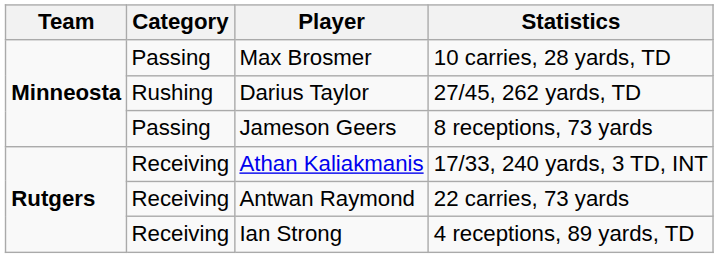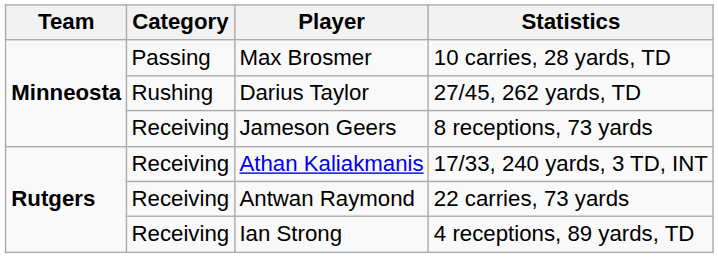(171, 128) Passing -> (180, 128) Receiving
